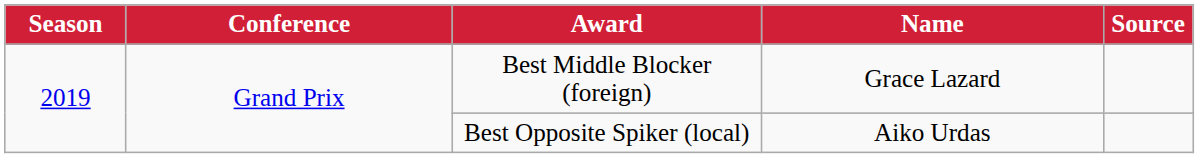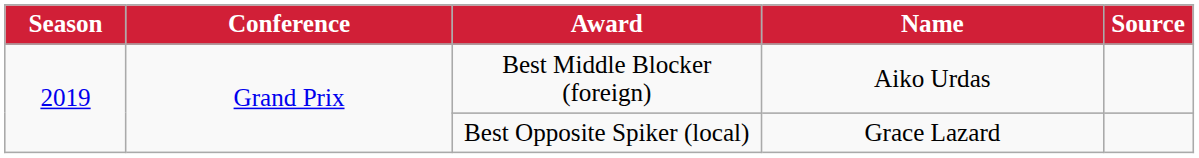(932, 78) Grace Lazard -> (932, 78) Aiko Urdas
(932, 132) Aiko Urdas -> (932, 132) Grace Lazard
